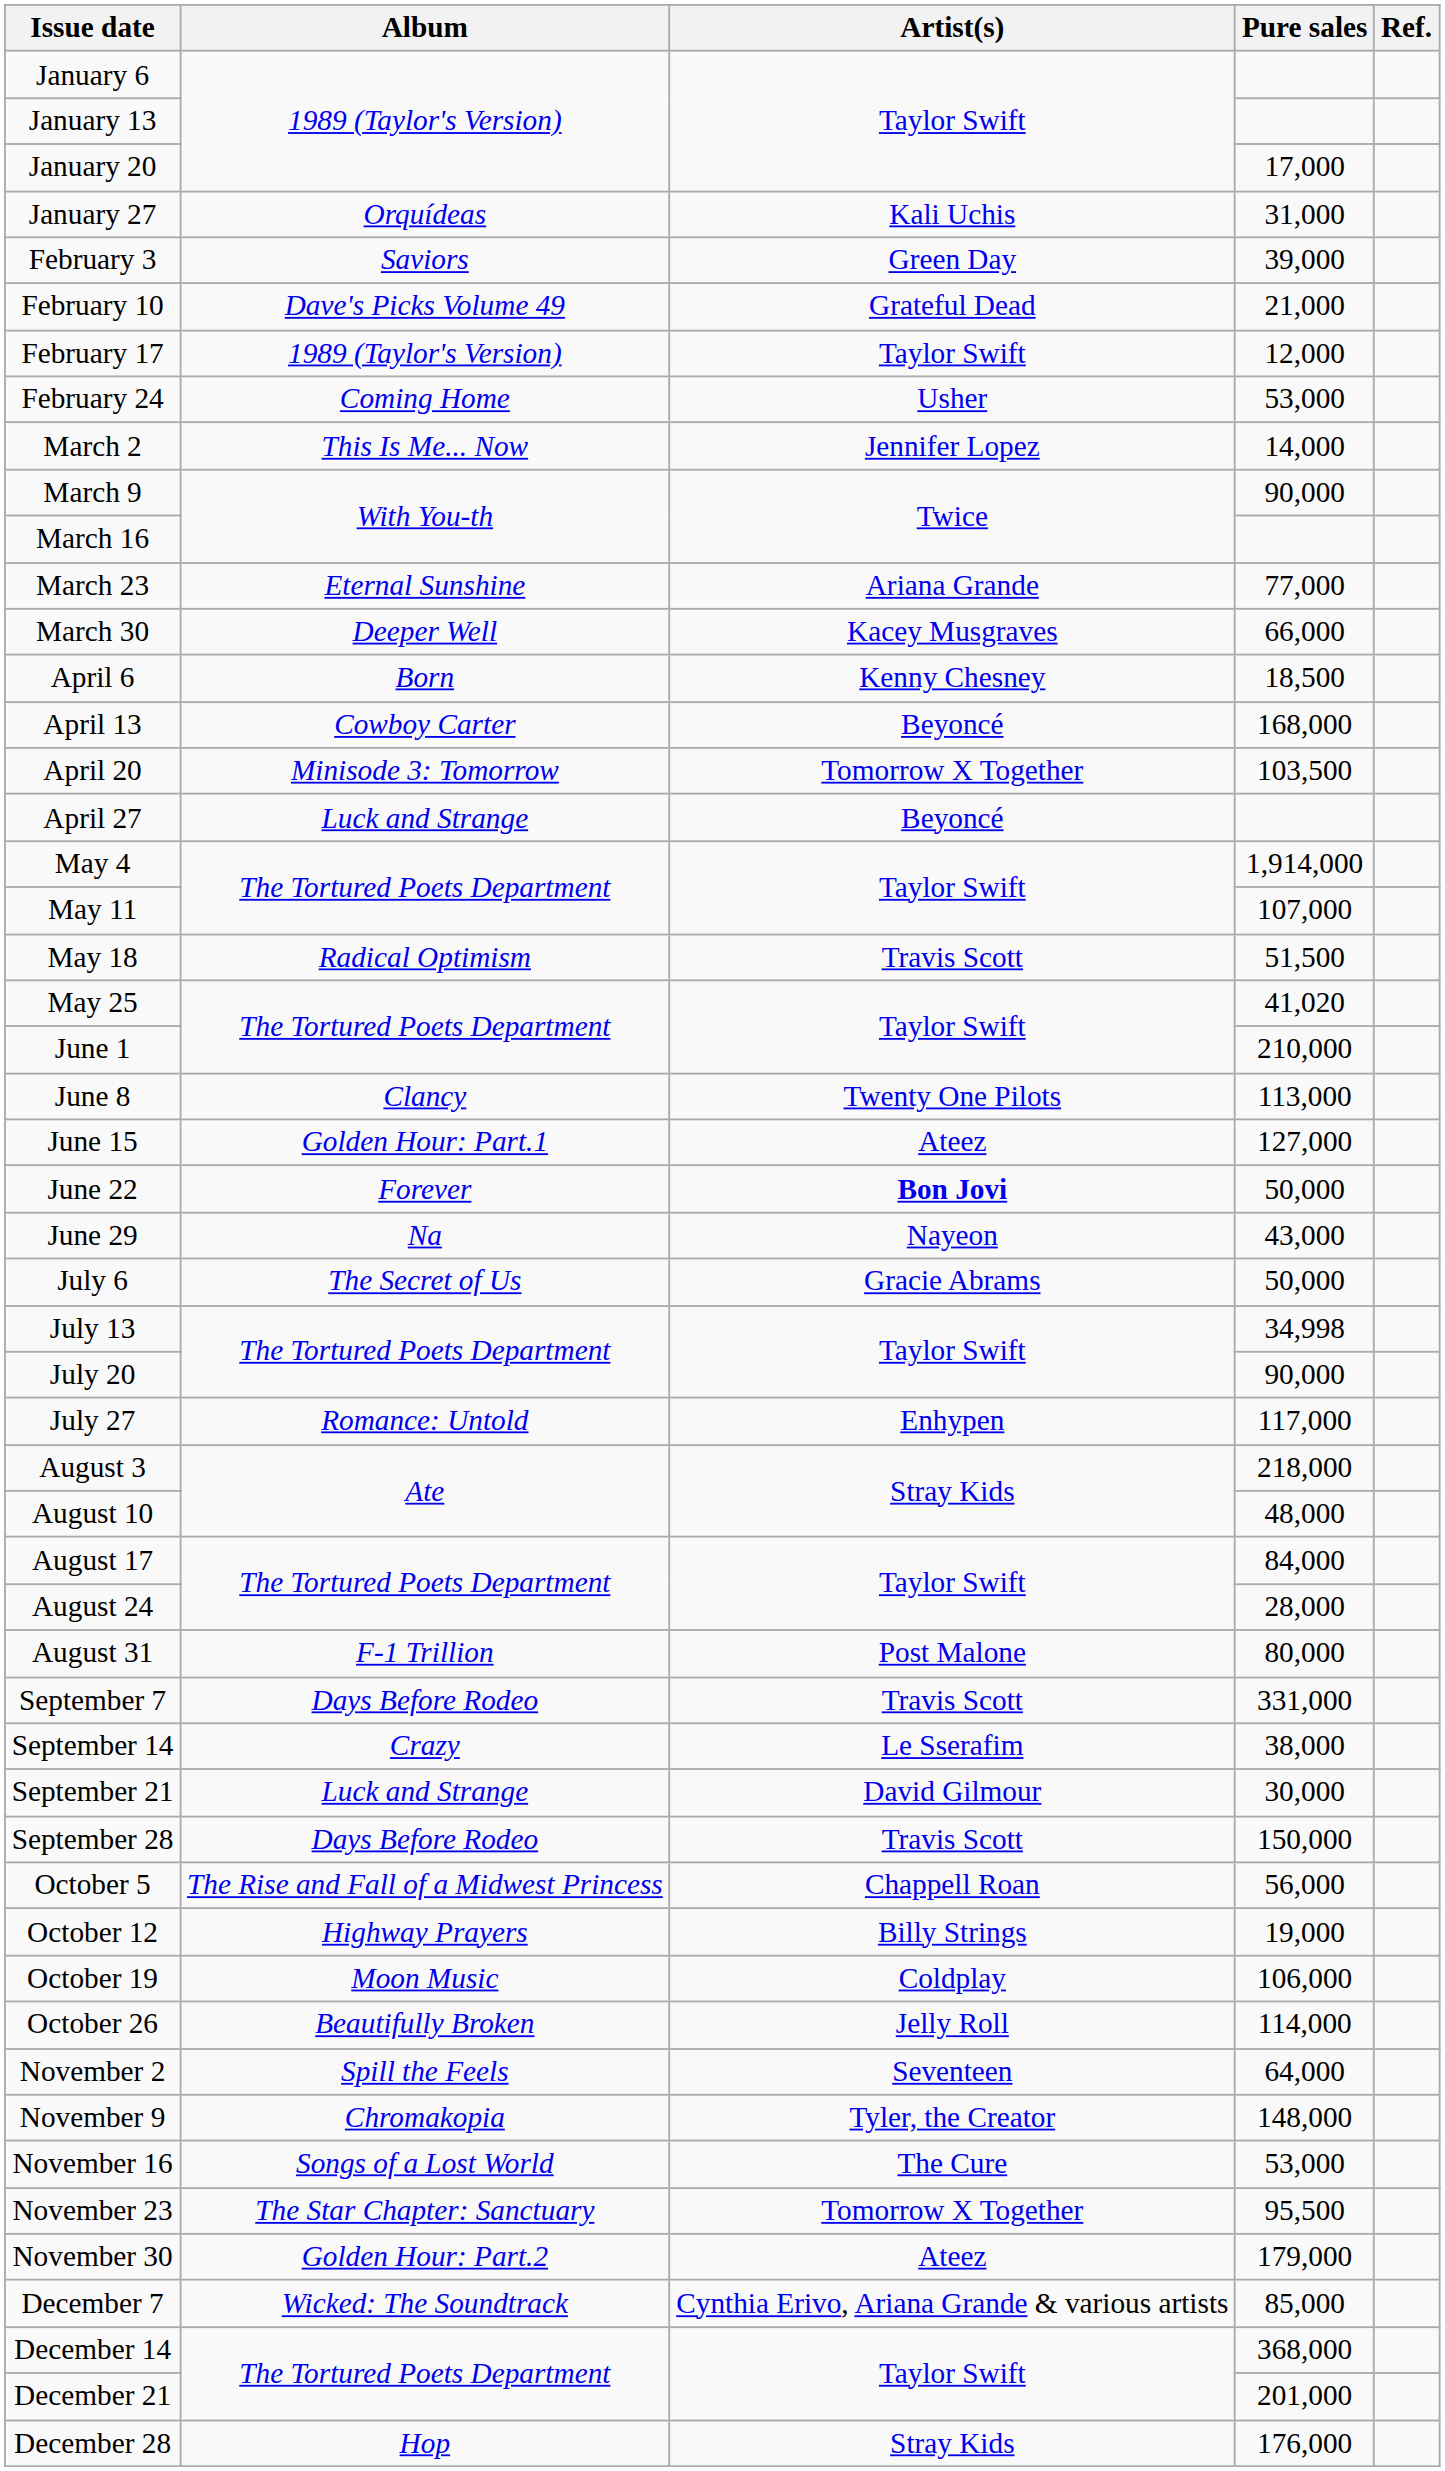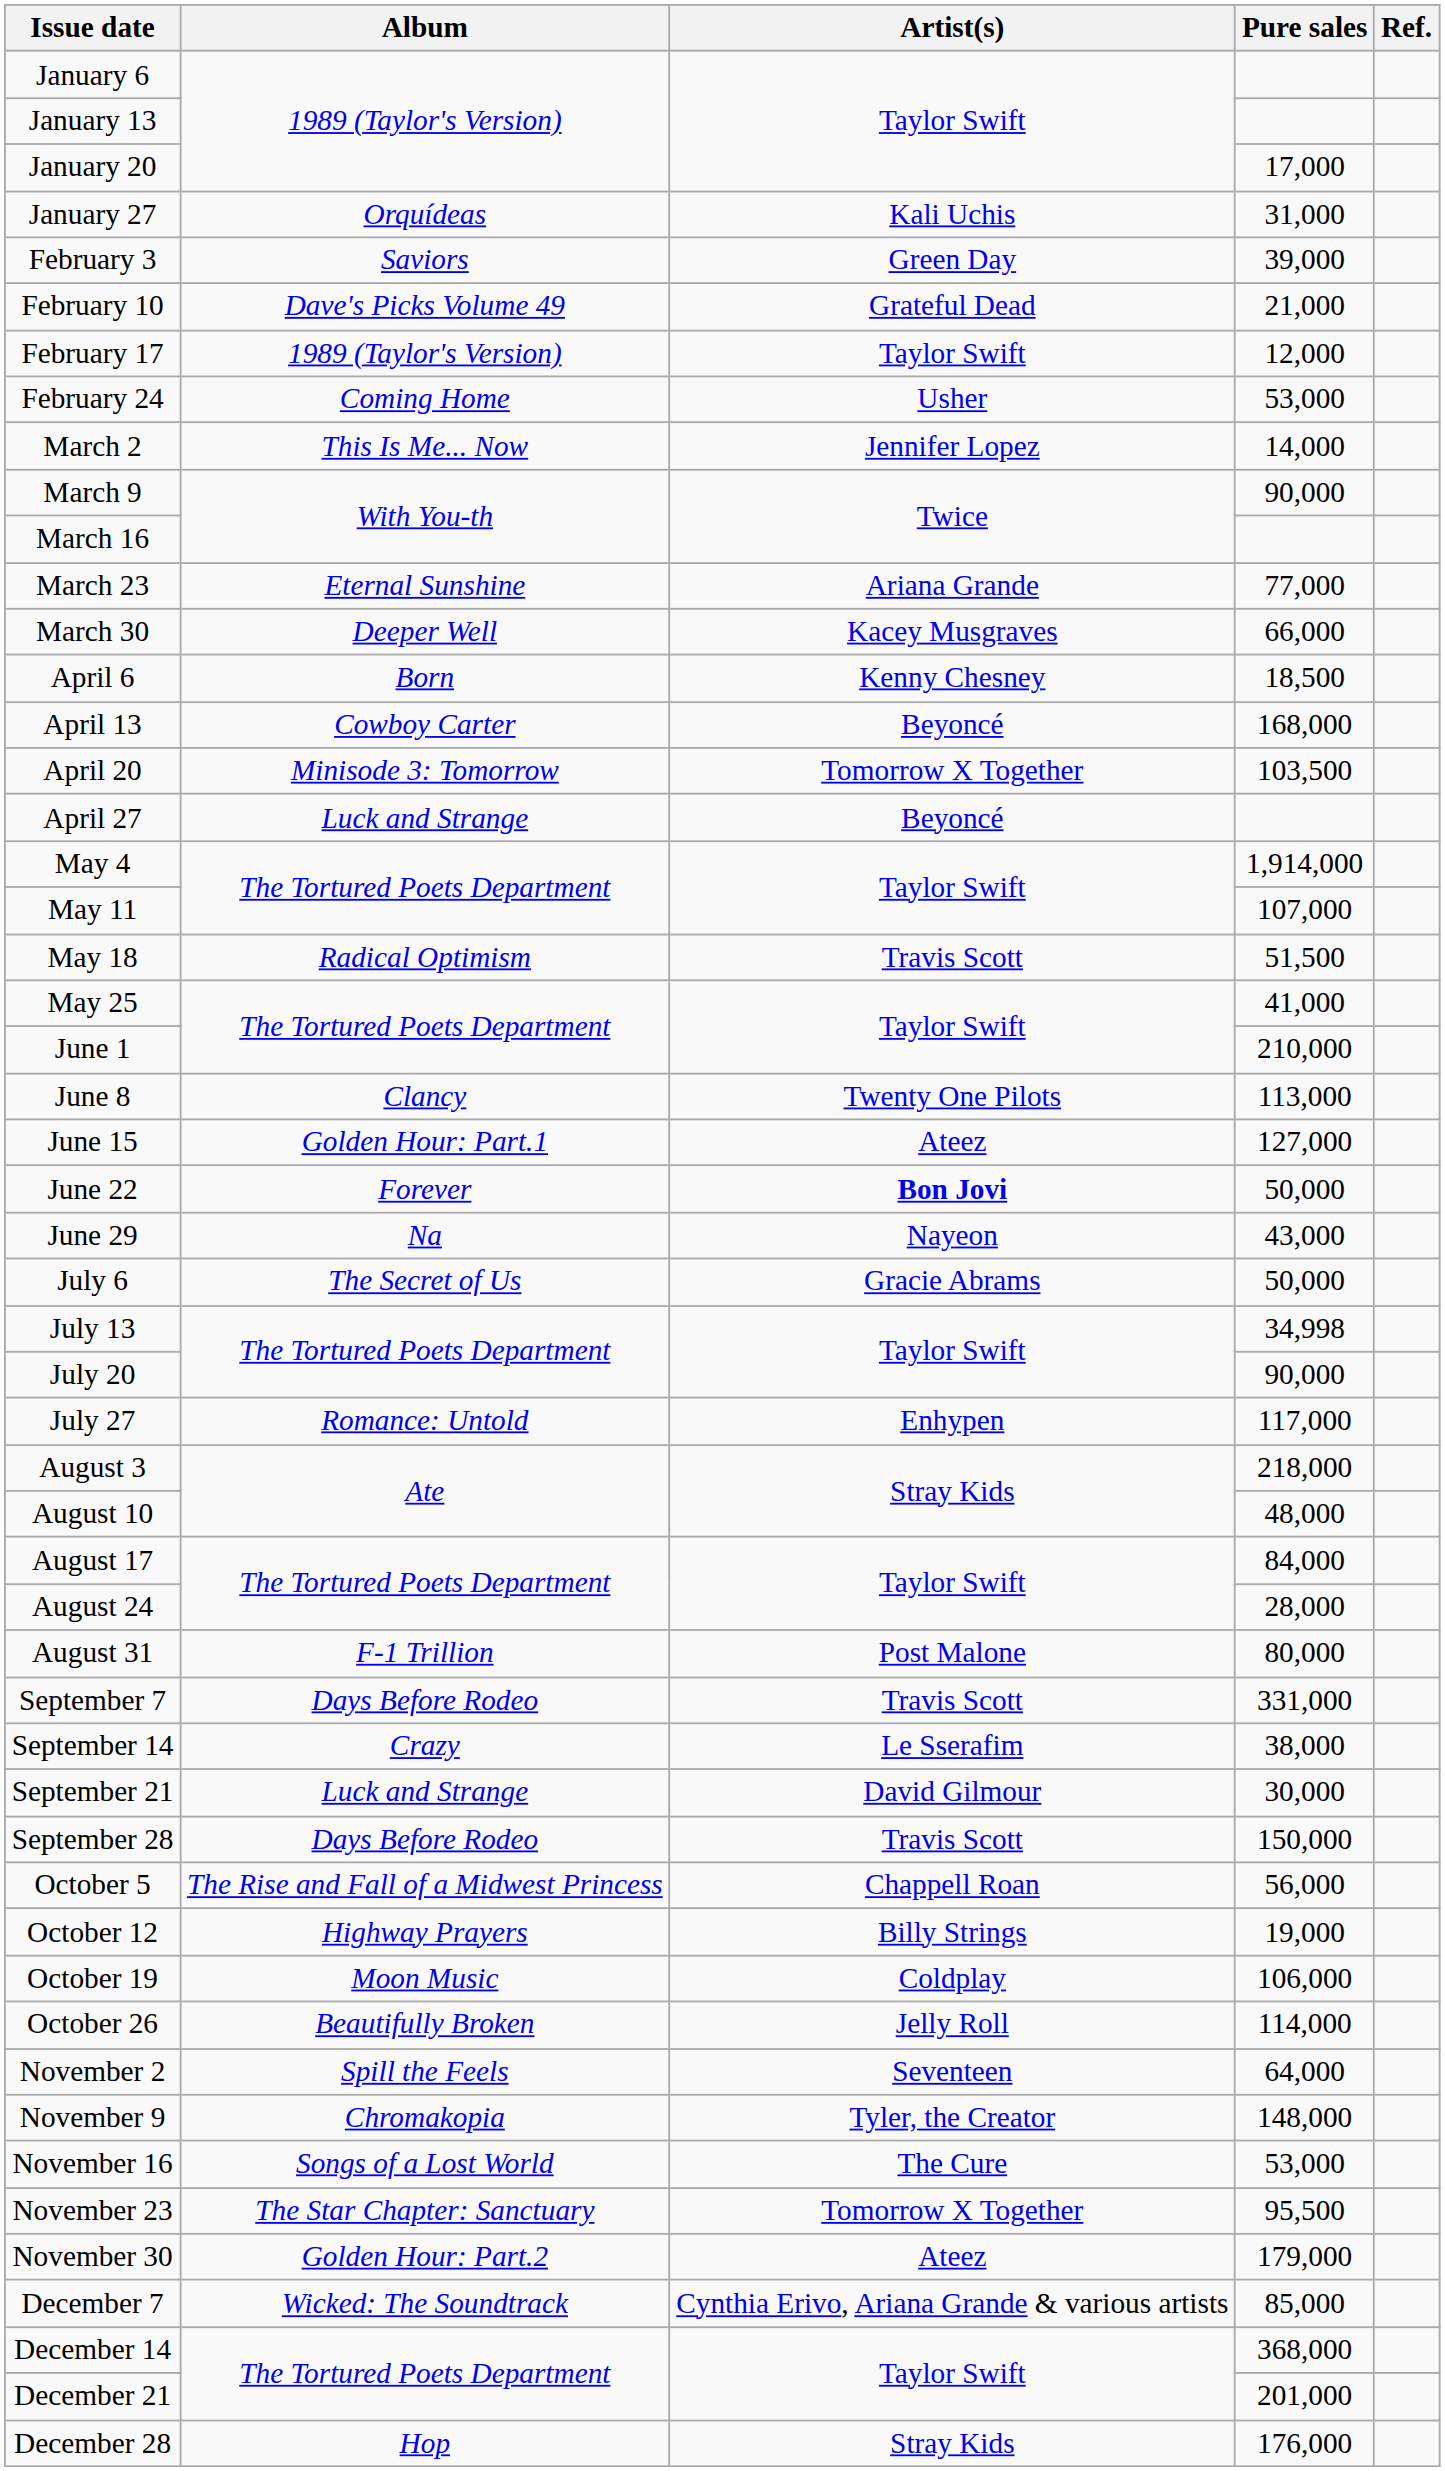(1305, 1002) 41,020 -> (1305, 1002) 41,000
